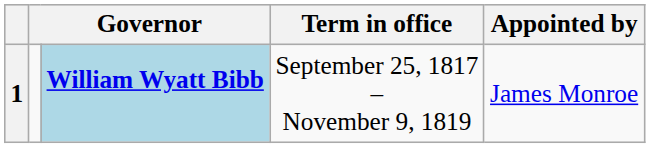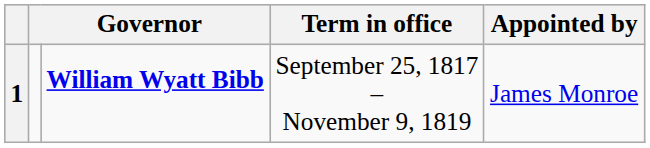(155, 78) lightblue background -> (155, 78) no background
